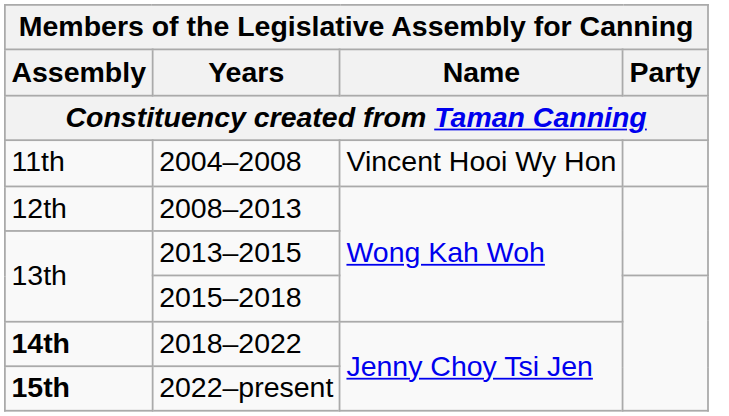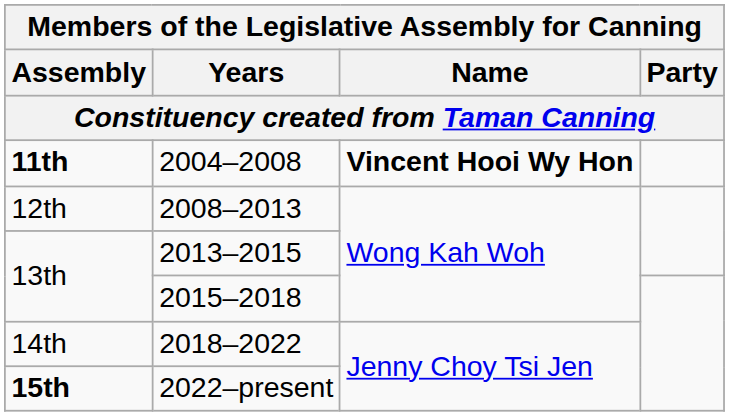(38, 162) normal -> (40, 162) bold
(481, 162) normal -> (490, 162) bold
(41, 343) bold -> (39, 343) normal
